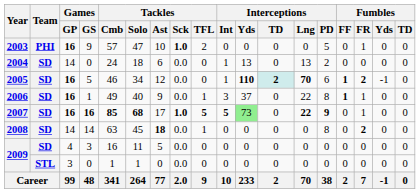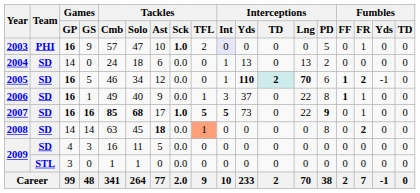(226, 46) no background -> (226, 46) lavender background
(246, 113) lightgreen background -> (246, 113) no background
(306, 113) bold -> (306, 113) normal
(204, 130) no background -> (204, 130) lightsalmon background
